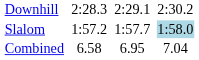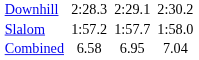(175, 29) lightblue background -> (175, 29) no background
